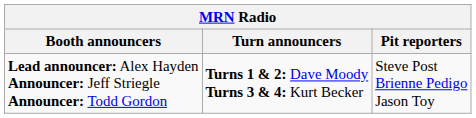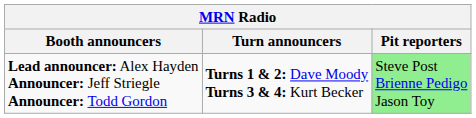(421, 83) no background -> (421, 83) lightgreen background
